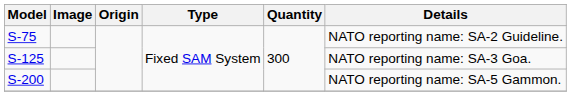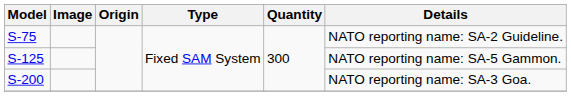(430, 58) NATO reporting name: SA-3 Goa. -> (445, 58) NATO reporting name: SA-5 Gammon.
(445, 79) NATO reporting name: SA-5 Gammon. -> (430, 79) NATO reporting name: SA-3 Goa.
